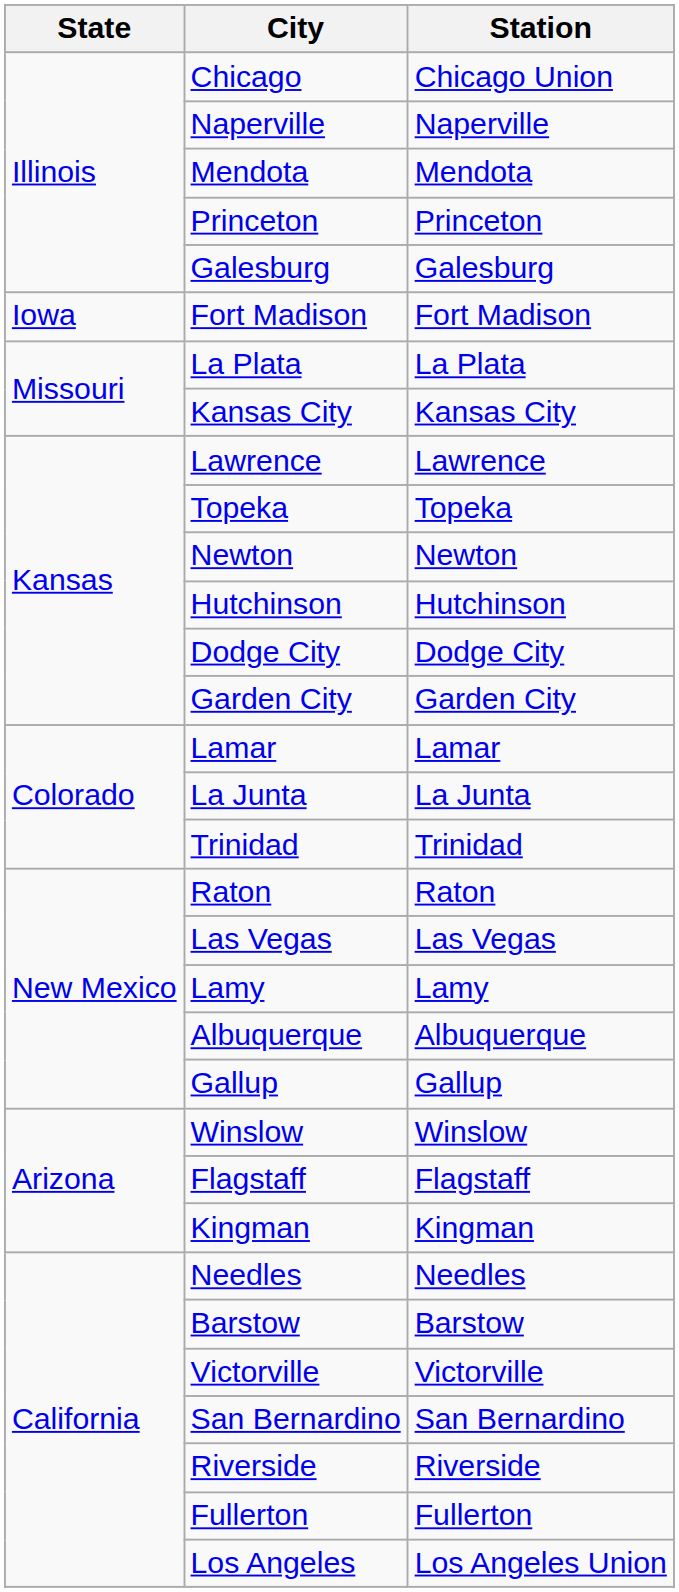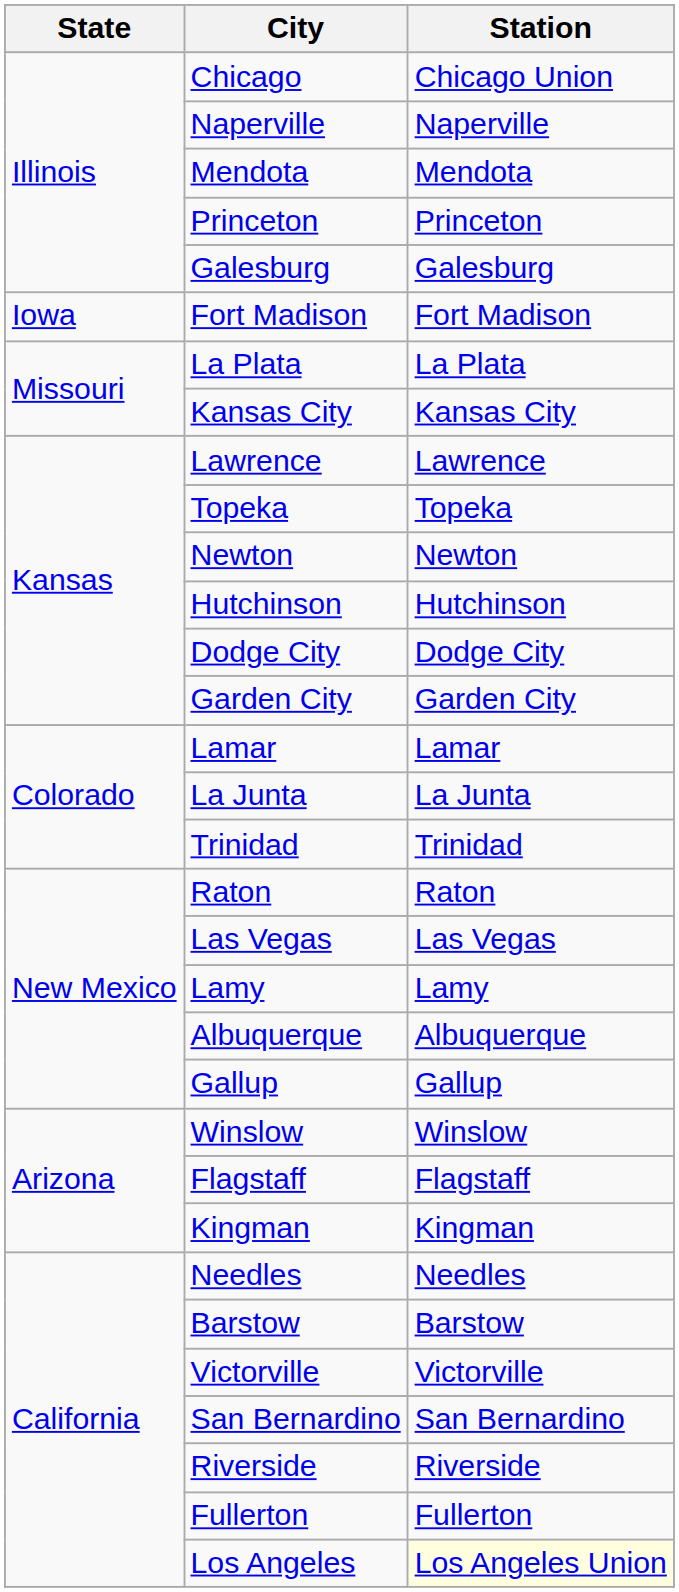(541, 1563) no background -> (541, 1563) lightyellow background
